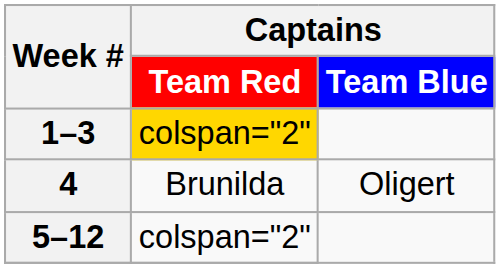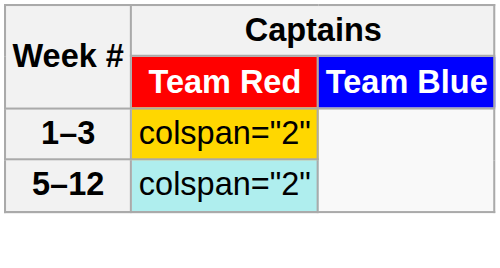- row: (68, 184)
(225, 236) no background -> (225, 184) paleturquoise background
